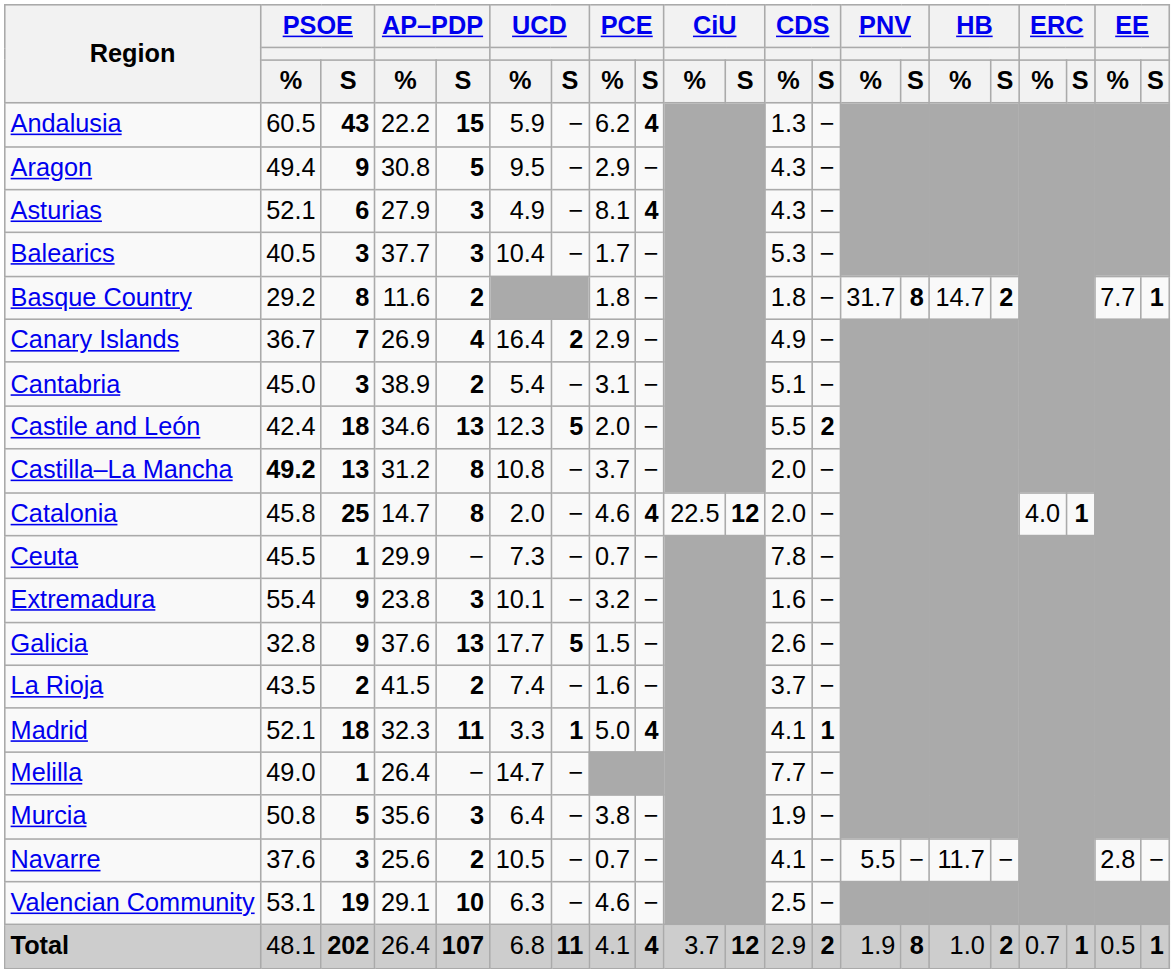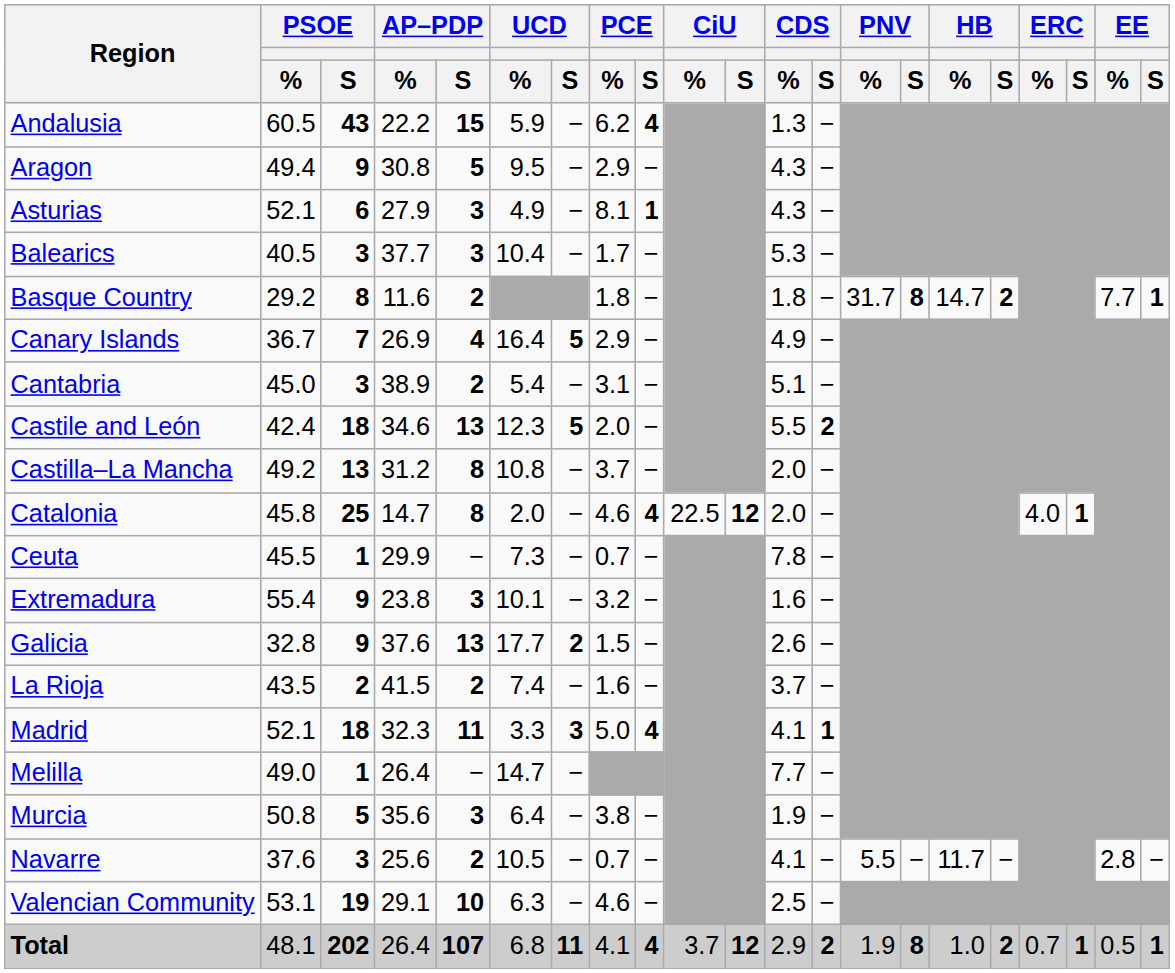(652, 210) 4 -> (652, 210) 1
(576, 340) 2 -> (576, 340) 5
(291, 470) bold -> (291, 470) normal
(576, 643) 5 -> (576, 643) 2
(576, 729) 1 -> (576, 729) 3
